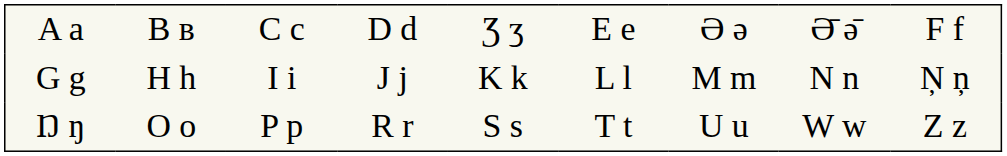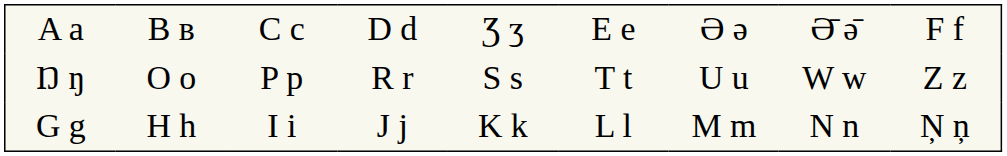rows swapped: (61, 77) <-> (61, 126)
